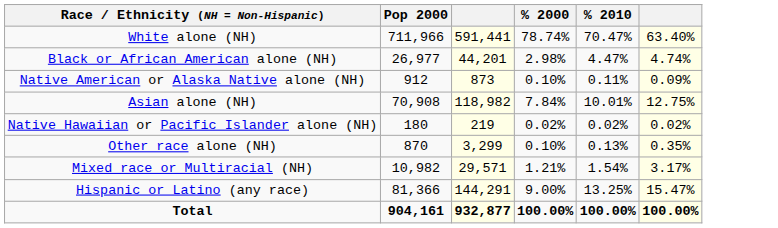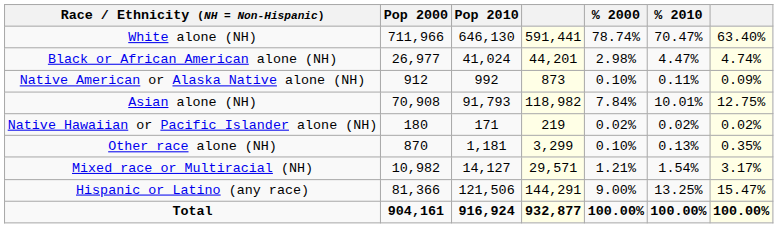+ column: (487, 15)
